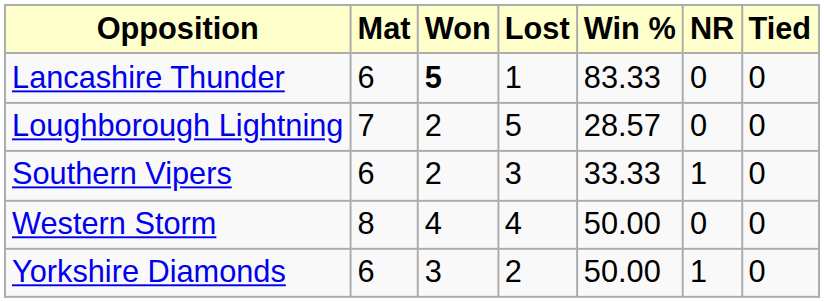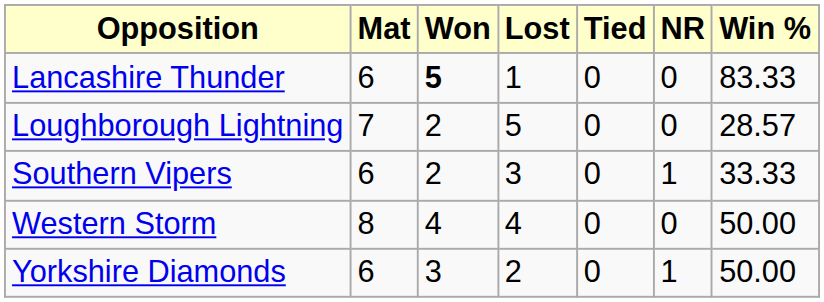columns swapped: (780, 28) <-> (630, 28)
